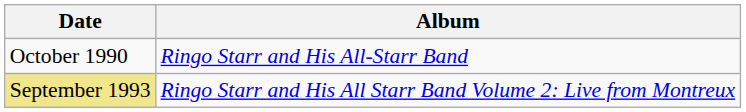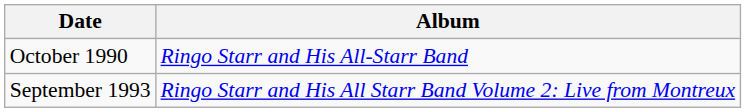(80, 90) khaki background -> (80, 90) no background
